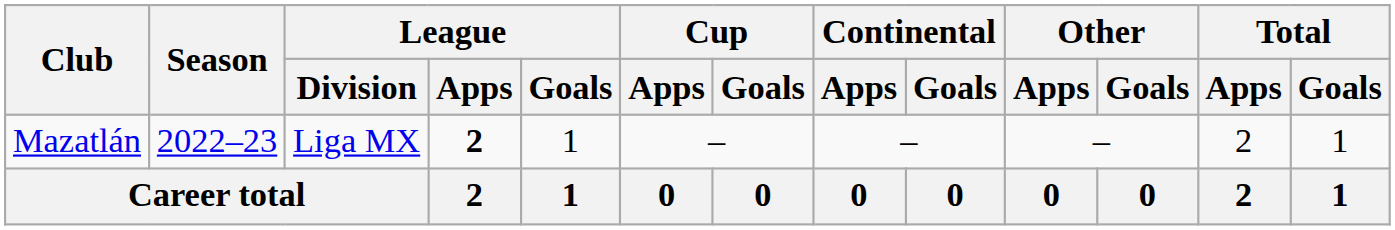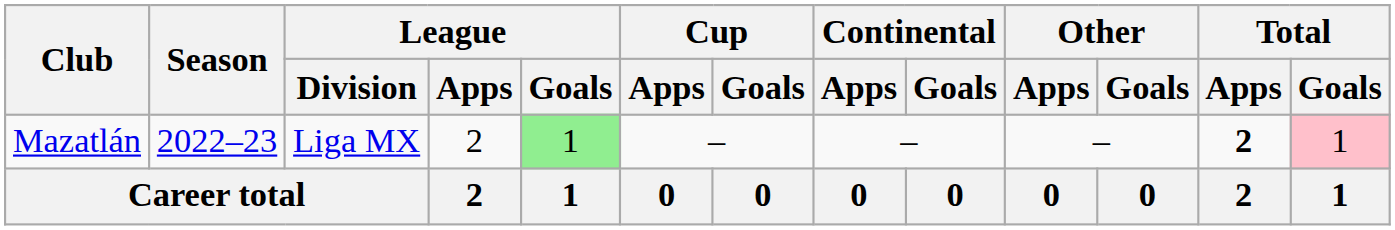(474, 140) bold -> (474, 140) normal
(570, 140) no background -> (570, 140) lightgreen background
(1244, 140) normal -> (1244, 140) bold
(1340, 140) no background -> (1340, 140) pink background
